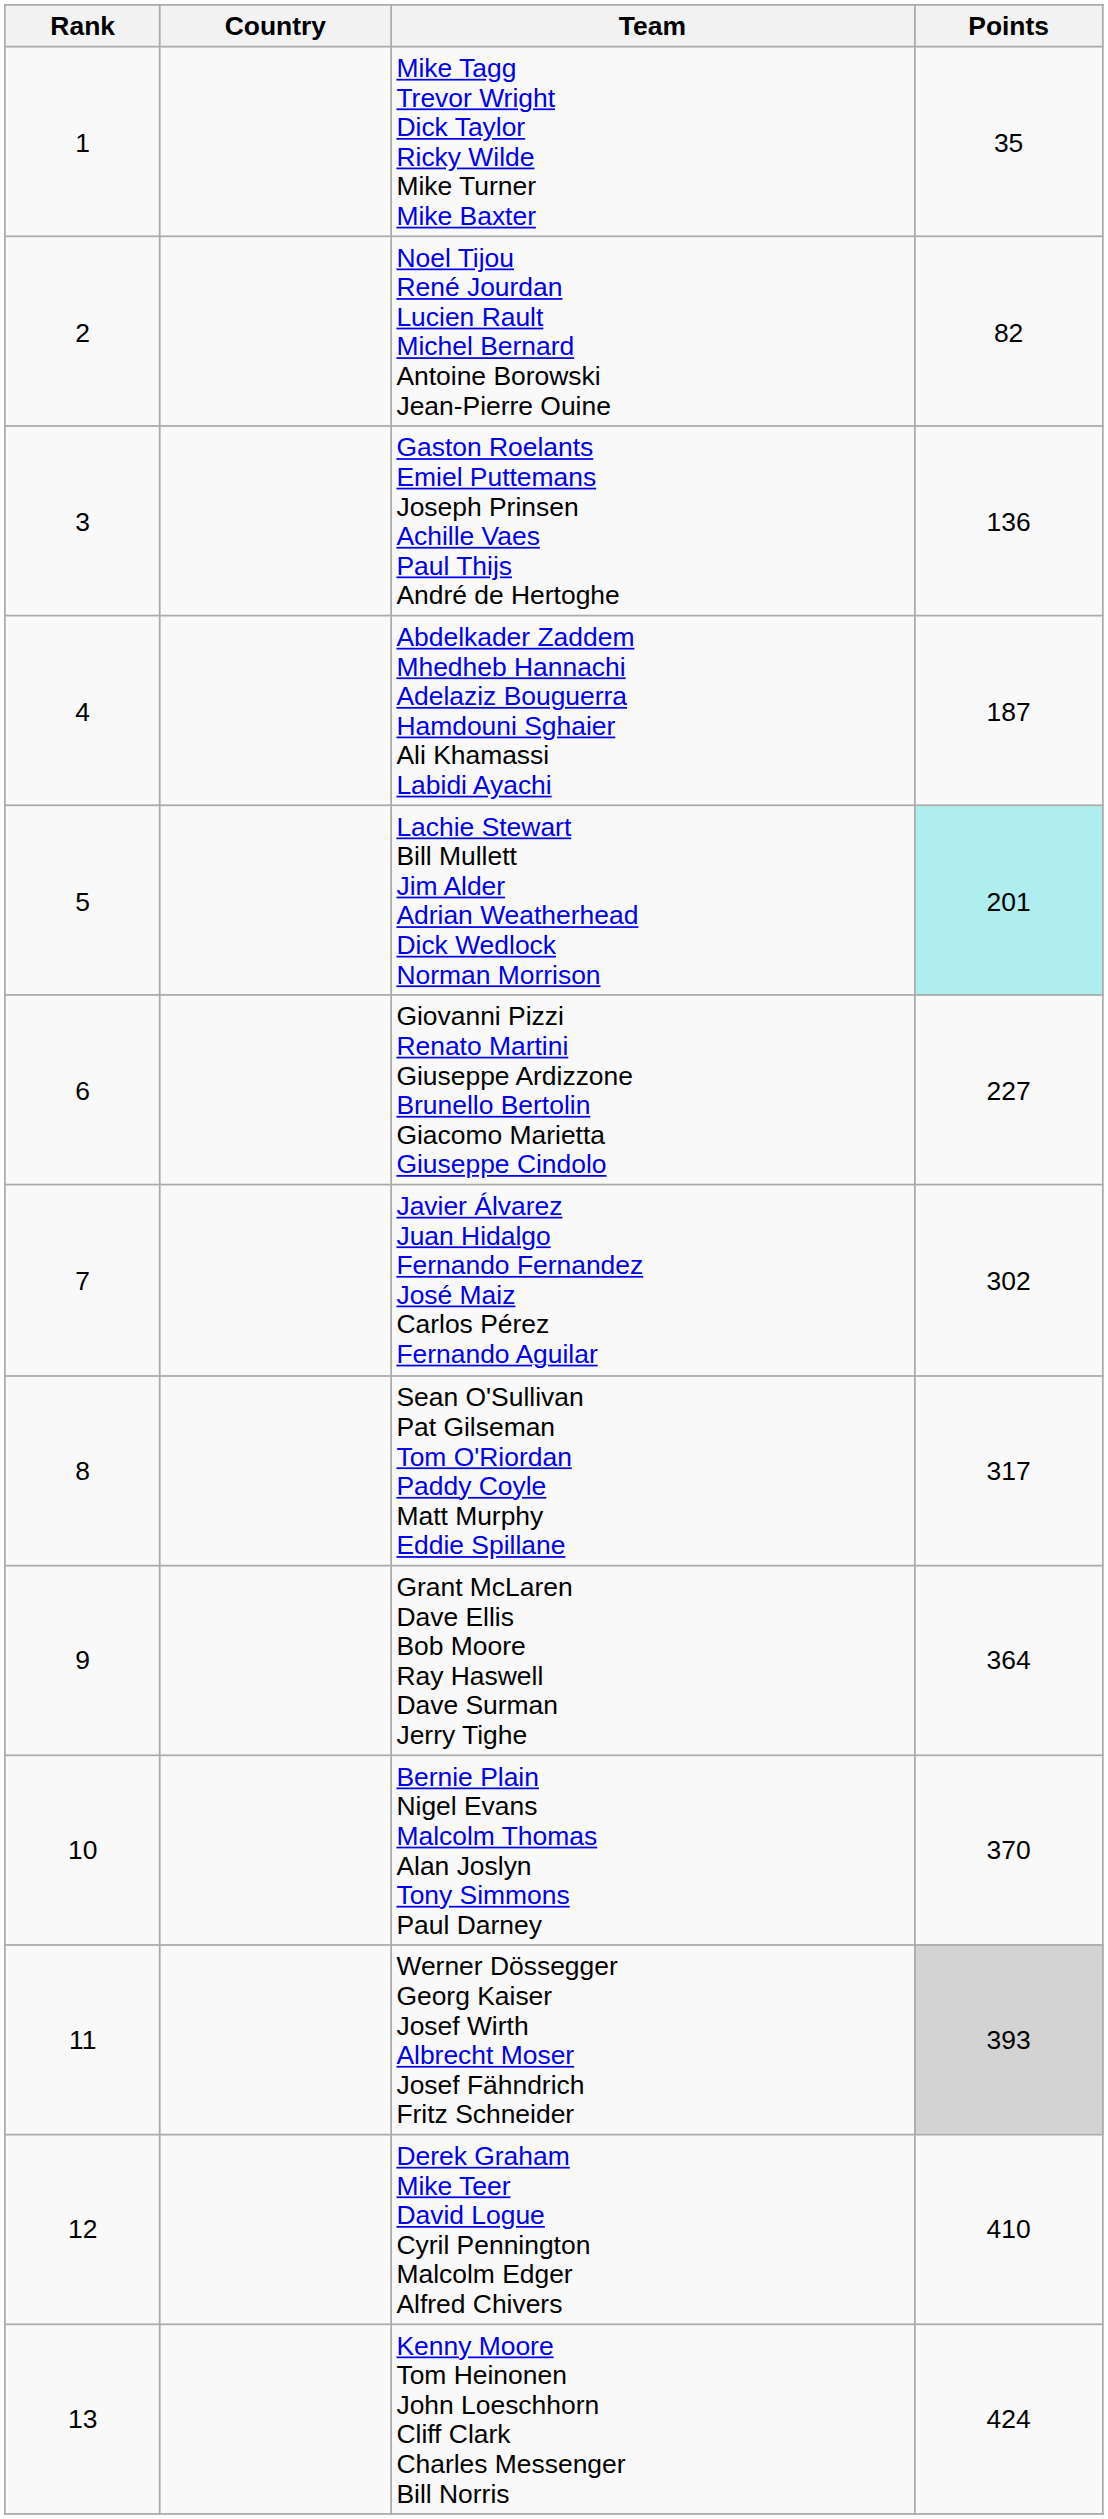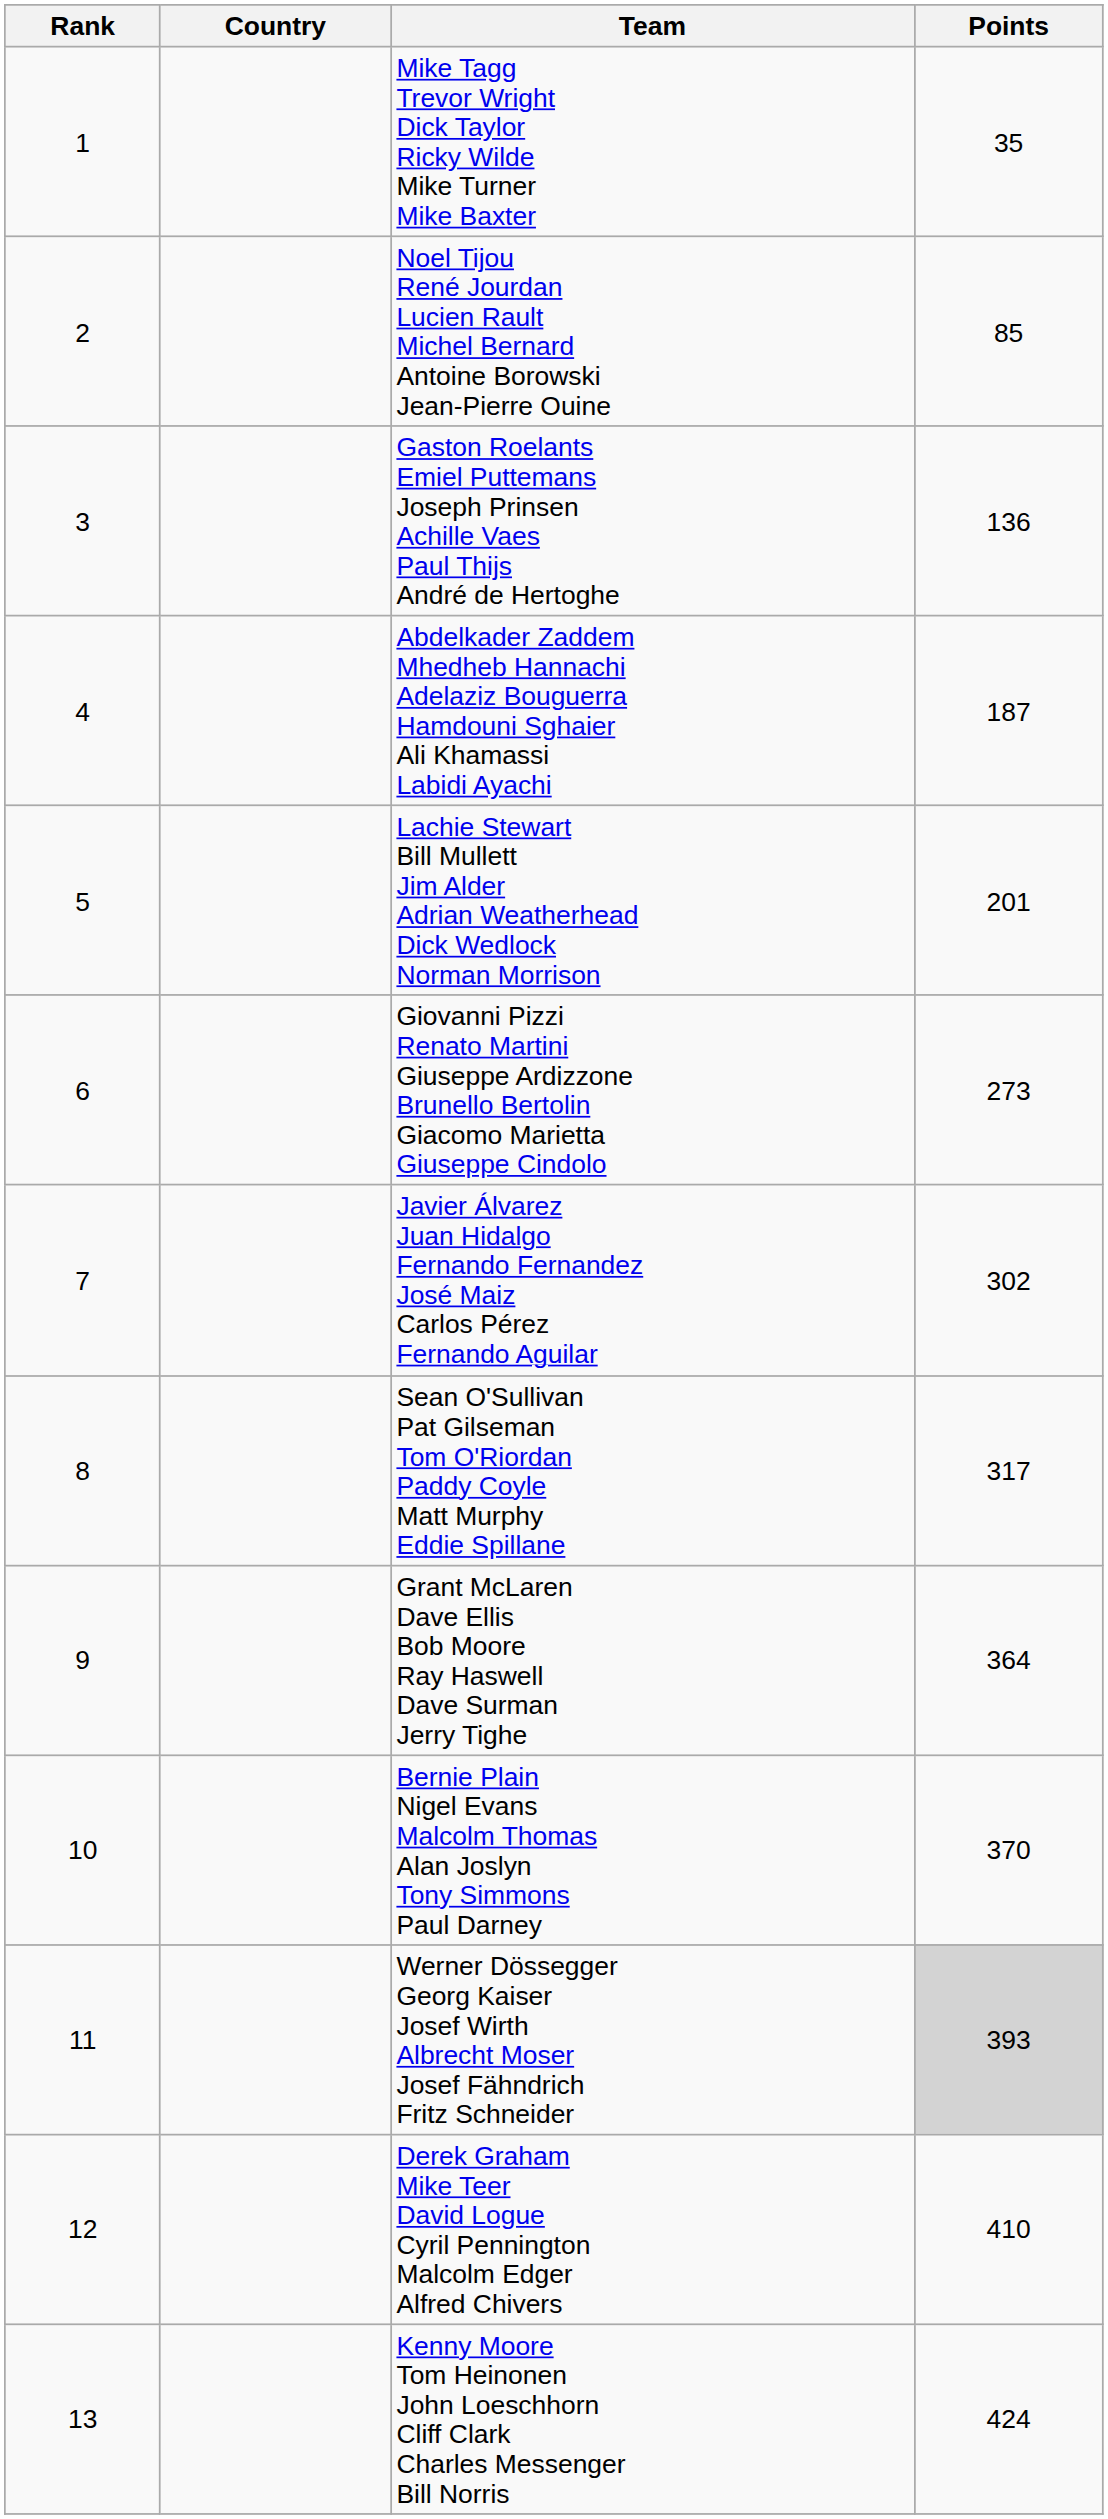(1009, 332) 82 -> (1009, 332) 85
(1009, 901) paleturquoise background -> (1009, 901) no background
(1009, 1091) 227 -> (1009, 1091) 273
